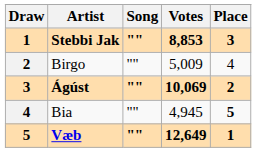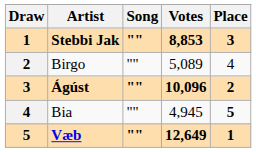(186, 64) 5,009 -> (186, 64) 5,089
(186, 87) 10,069 -> (186, 87) 10,096
